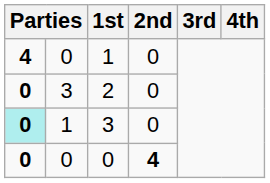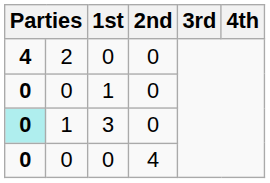(67, 56) 0 -> (67, 56) 2
(108, 56) 1 -> (108, 56) 0
(67, 90) 3 -> (67, 90) 0
(108, 90) 2 -> (108, 90) 1
(153, 159) bold -> (153, 159) normal
